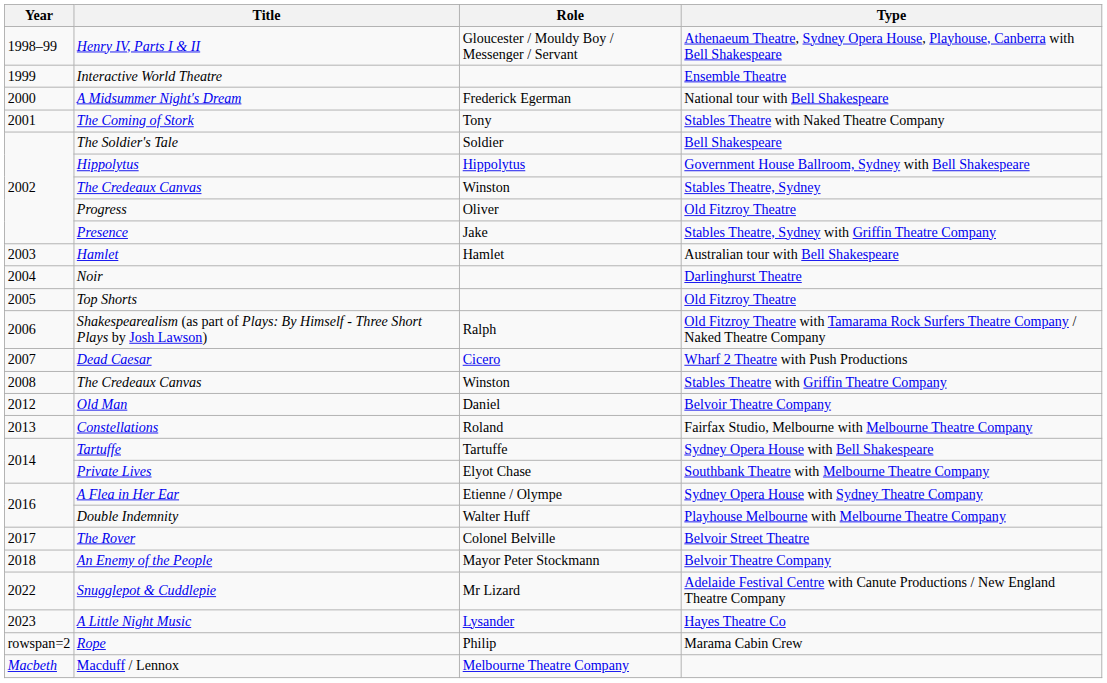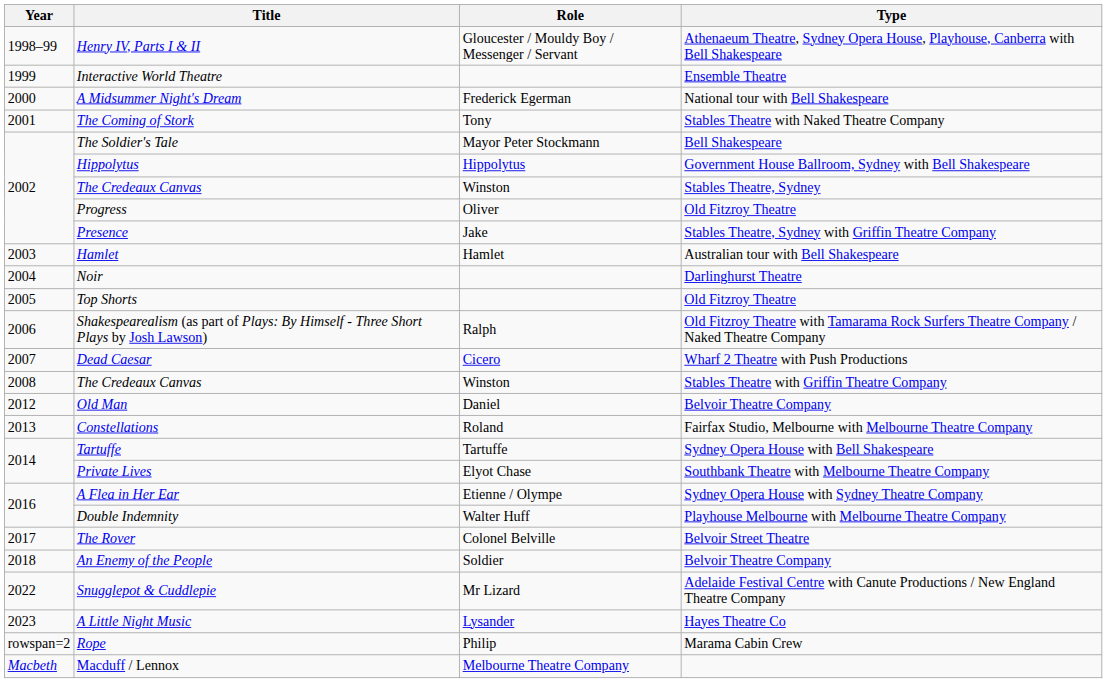(483, 143) Soldier -> (531, 143) Mayor Peter Stockmann
(531, 560) Mayor Peter Stockmann -> (483, 560) Soldier
